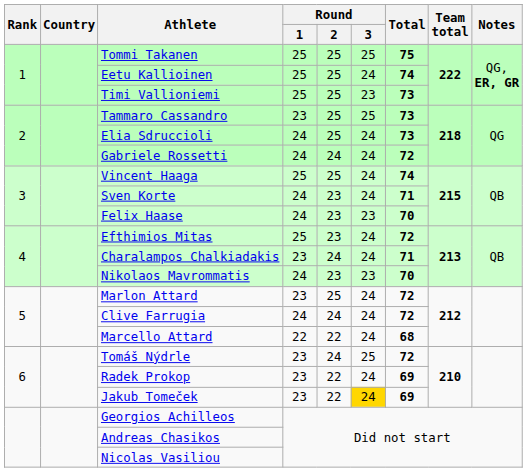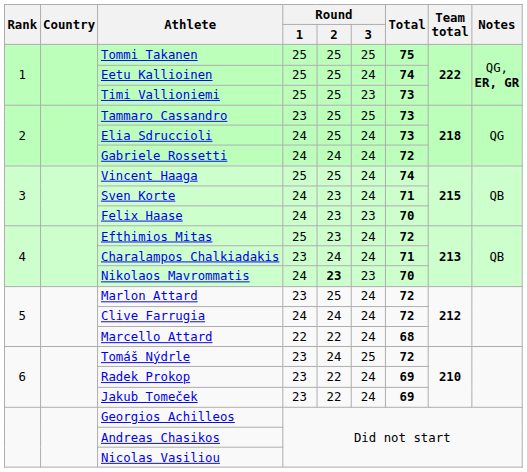(334, 276) normal -> (334, 276) bold
(368, 397) gold background -> (368, 397) no background
